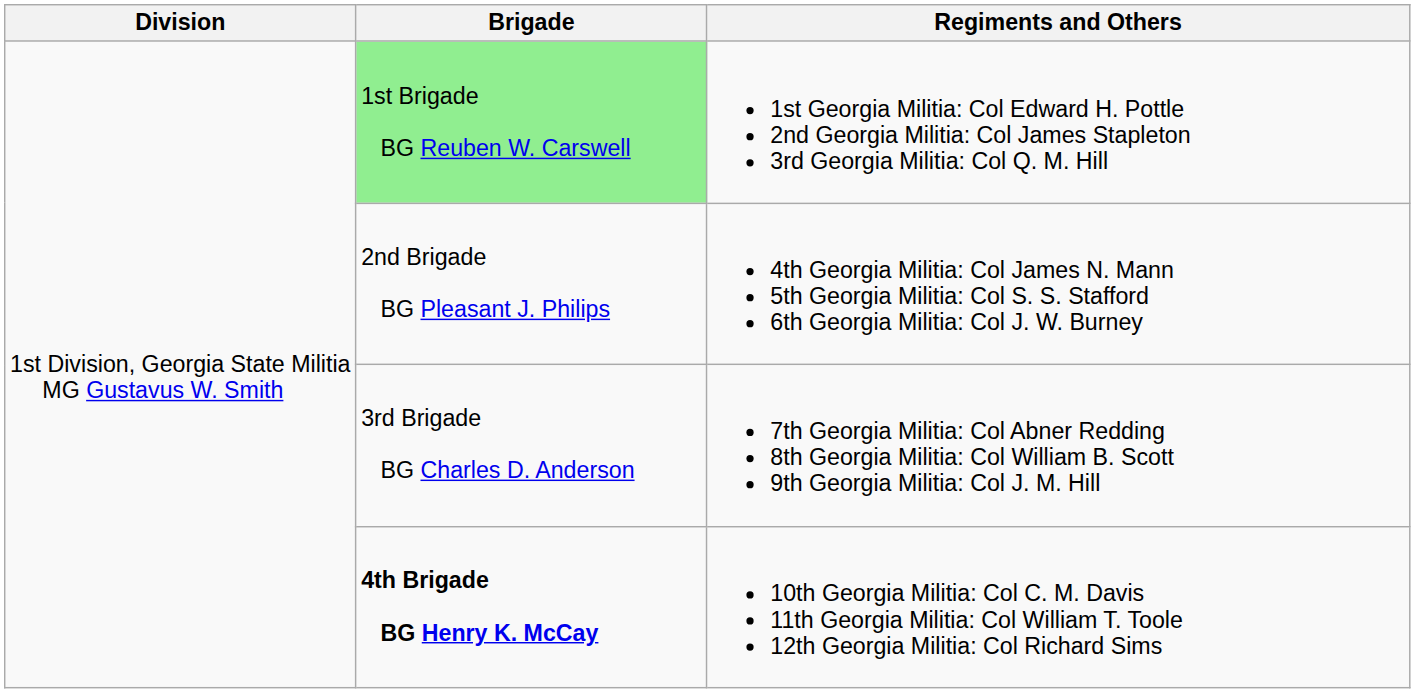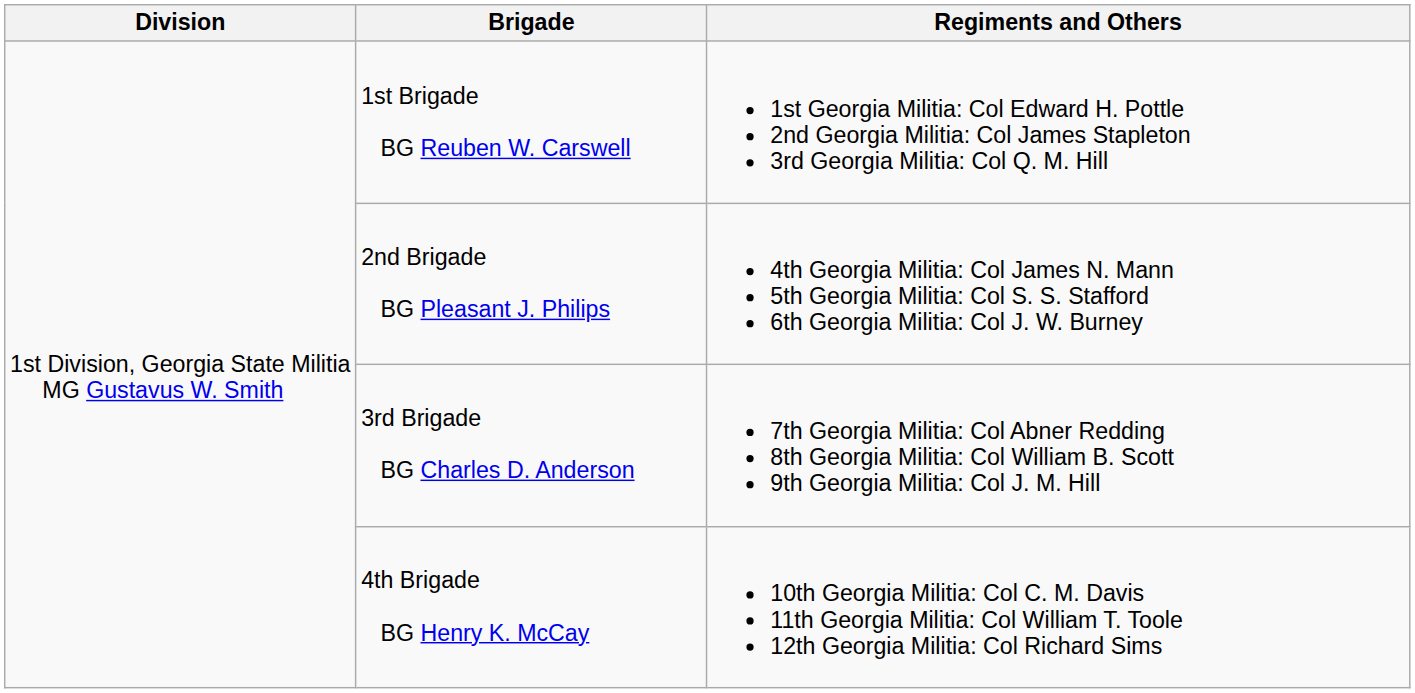(496, 122) lightgreen background -> (496, 122) no background
(480, 606) bold -> (475, 606) normal
